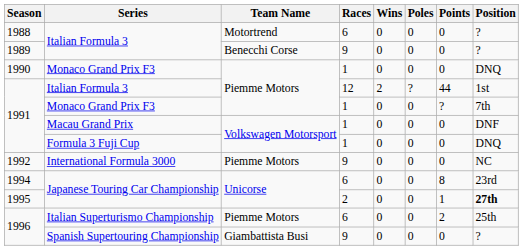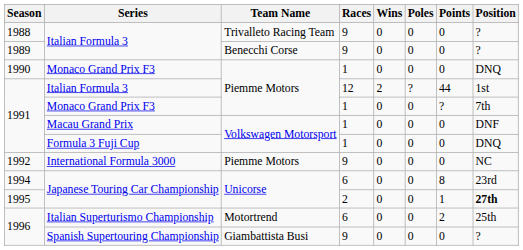(251, 32) Motortrend -> (279, 32) Trivalleto Racing Team
(345, 32) 6 -> (345, 32) 9
(262, 217) Piemme Motors -> (251, 217) Motortrend
